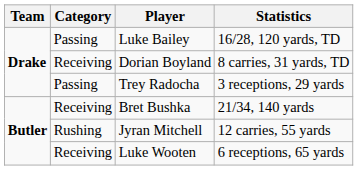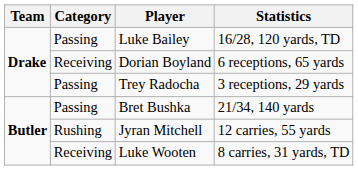(284, 61) 8 carries, 31 yards, TD -> (281, 61) 6 receptions, 65 yards
(83, 107) Receiving -> (76, 107) Passing
(281, 153) 6 receptions, 65 yards -> (284, 153) 8 carries, 31 yards, TD
